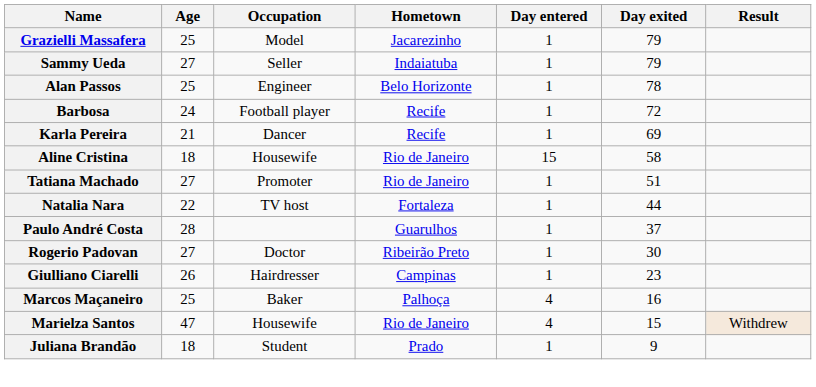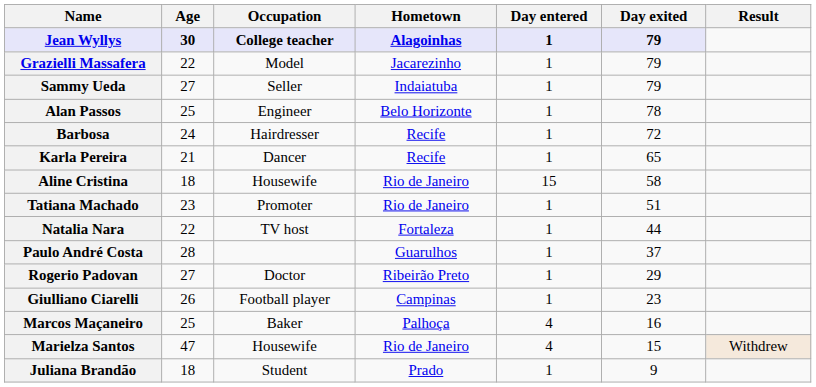+ row: (83, 39)
(188, 39) 25 -> (188, 63) 22
(285, 110) Football player -> (285, 134) Hairdresser
(654, 134) 69 -> (654, 157) 65
(188, 181) 27 -> (188, 205) 23
(654, 252) 30 -> (654, 275) 29
(285, 275) Hairdresser -> (285, 299) Football player
